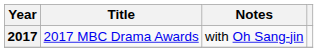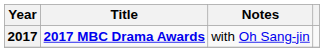(121, 36) normal -> (124, 36) bold
